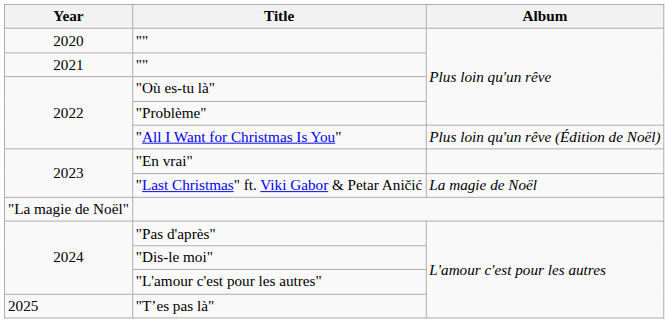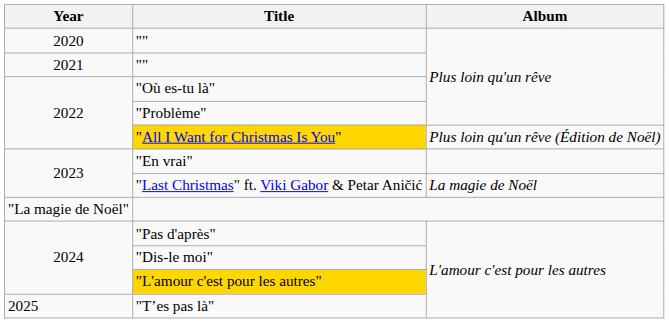(239, 137) no background -> (239, 137) gold background
(229, 281) no background -> (229, 281) gold background
